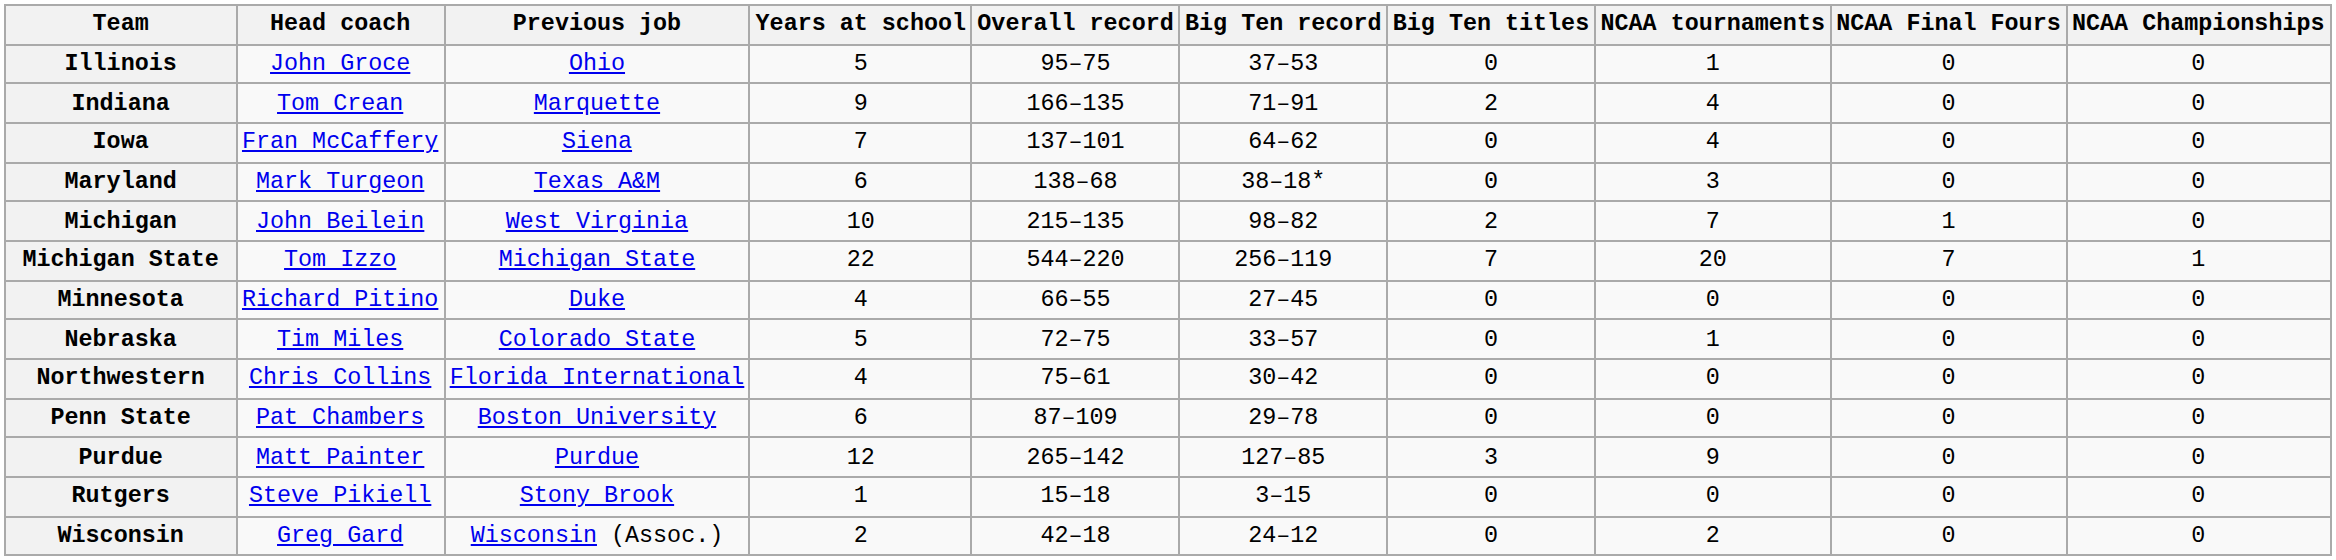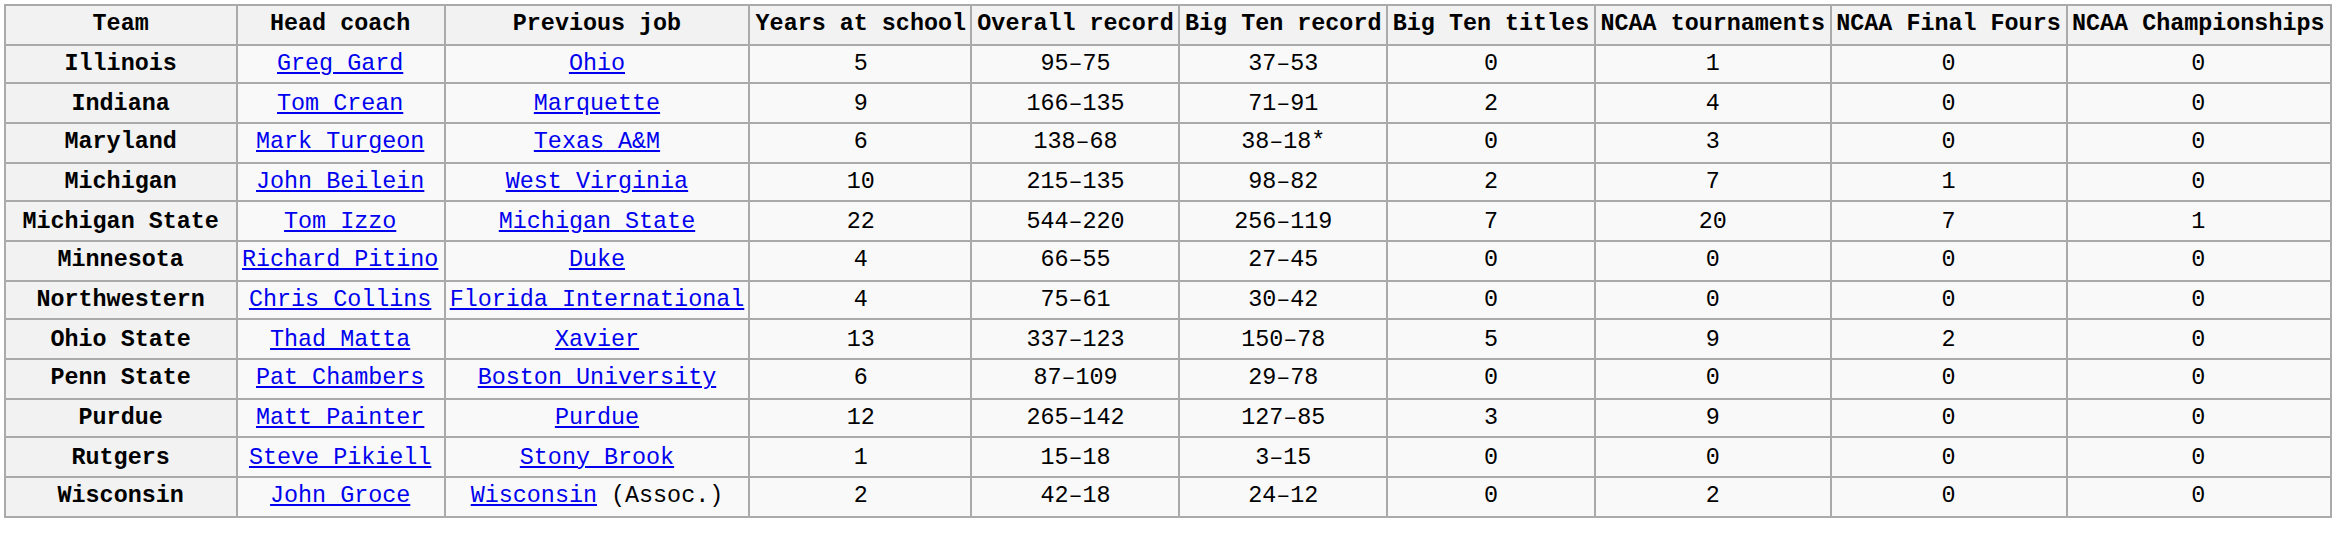(340, 64) John Groce -> (340, 64) Greg Gard
- row: (121, 142)
- row: (121, 339)
+ row: (121, 339)
(340, 535) Greg Gard -> (340, 496) John Groce
